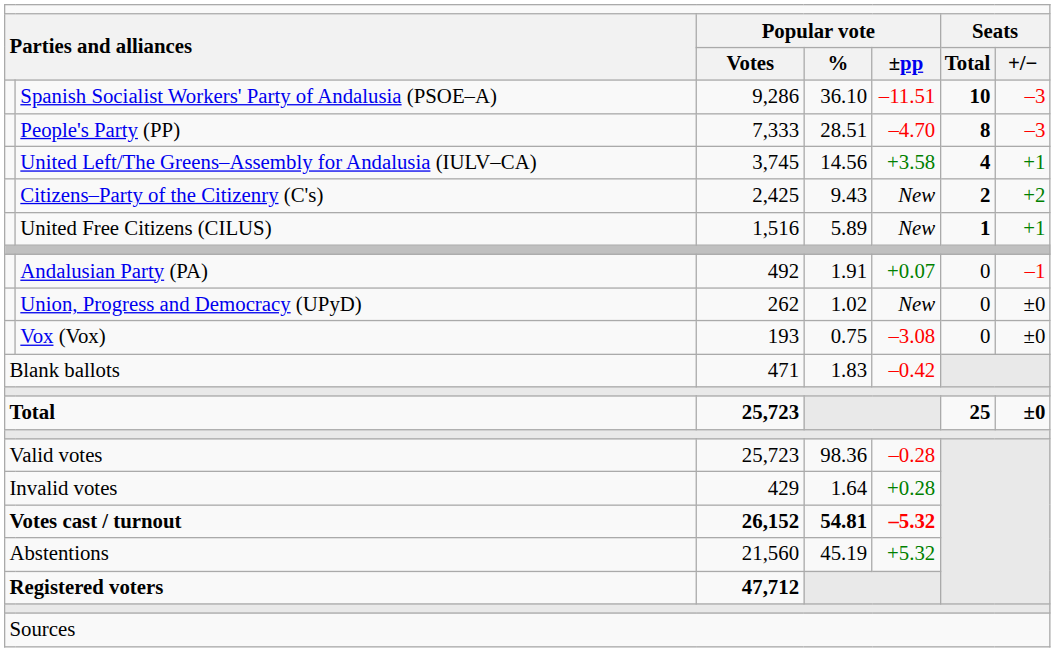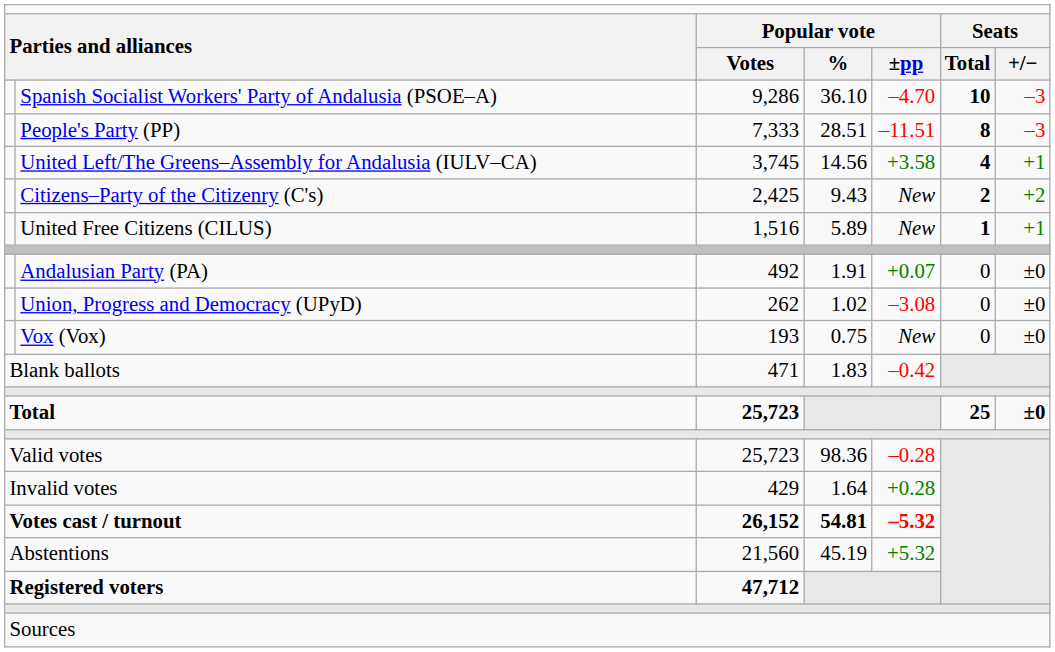(907, 96) –11.51 -> (912, 96) –4.70
(912, 129) –4.70 -> (907, 129) –11.51
(1035, 271) –1 -> (1034, 271) ±0
(917, 304) New -> (912, 304) –3.08
(912, 337) –3.08 -> (917, 337) New
